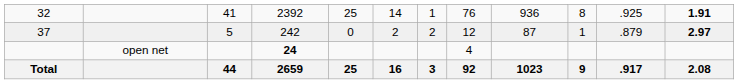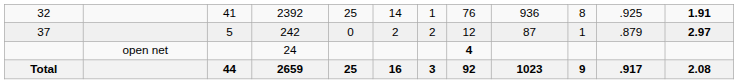(290, 50) bold -> (290, 50) normal
(469, 50) normal -> (469, 50) bold
